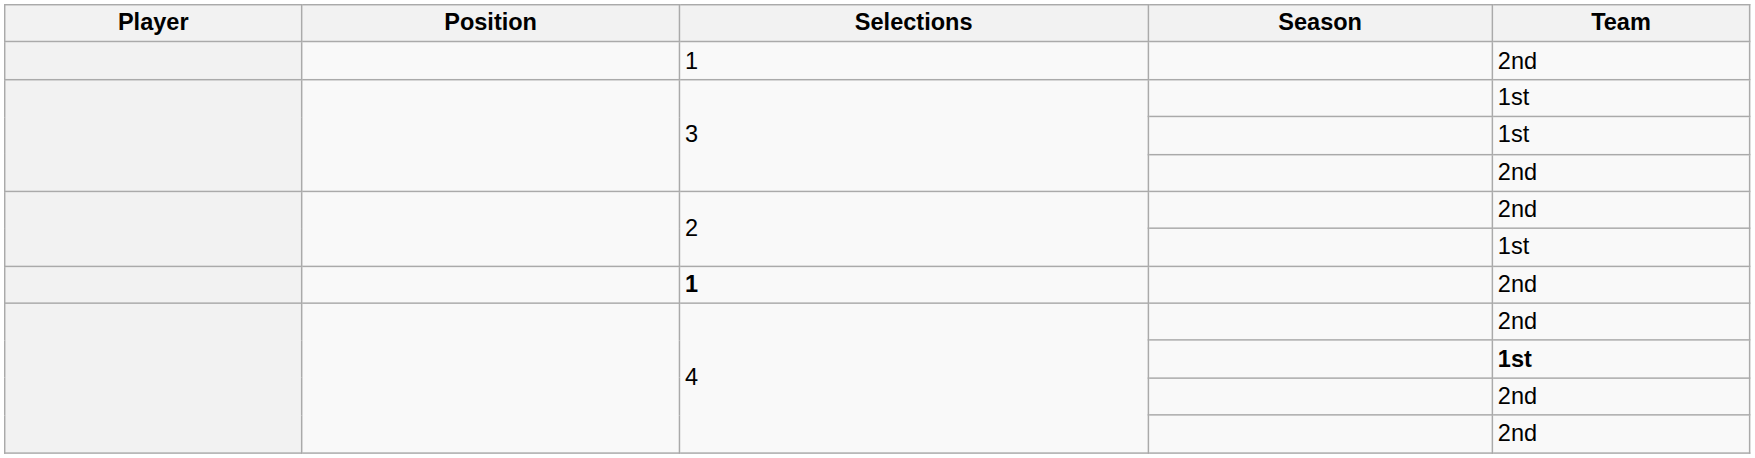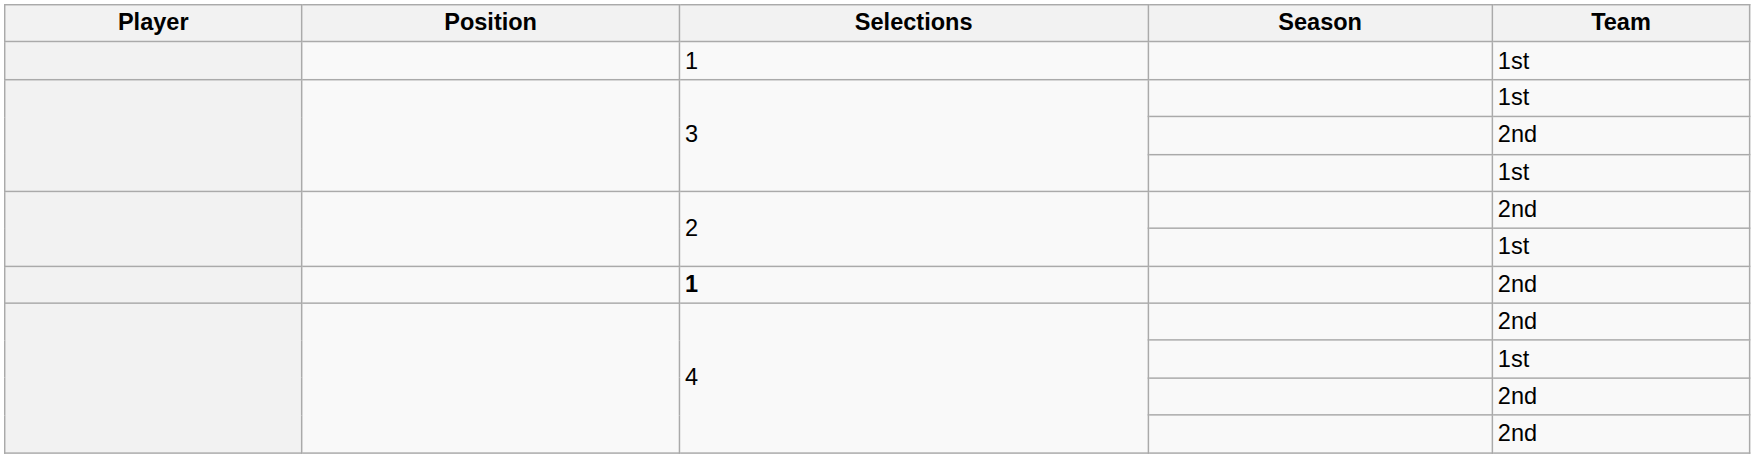(1517, 60) 2nd -> (1514, 60) 1st
(1514, 135) 1st -> (1517, 135) 2nd
(1517, 172) 2nd -> (1514, 172) 1st
(1515, 358) bold -> (1514, 358) normal
